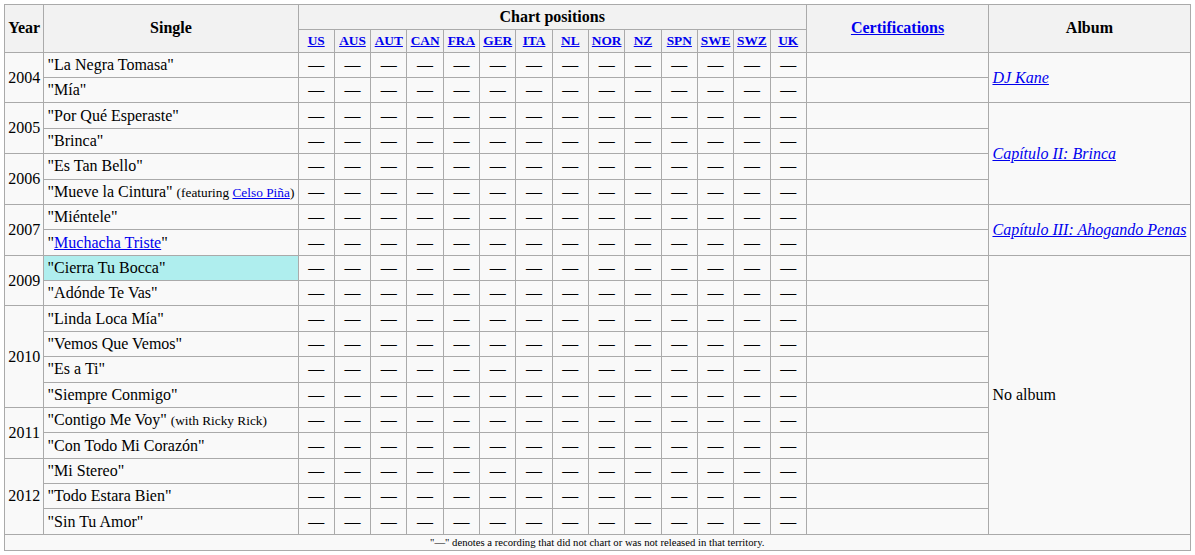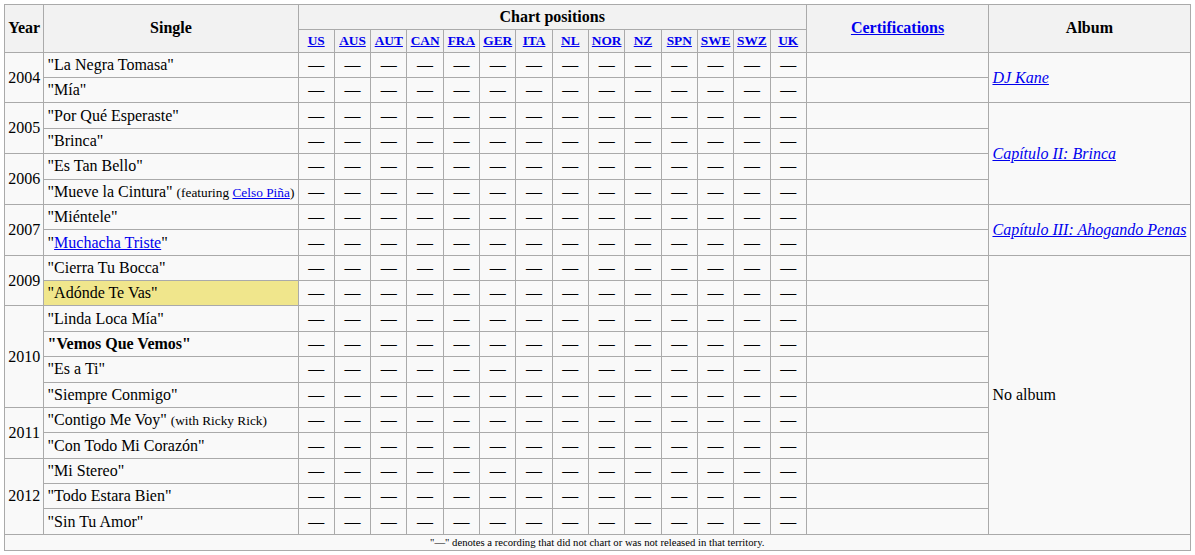(107, 267) paleturquoise background -> (107, 267) no background
(103, 293) no background -> (103, 293) khaki background
(115, 344) normal -> (119, 344) bold
